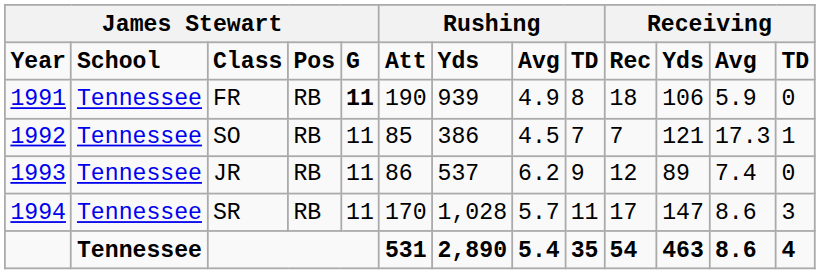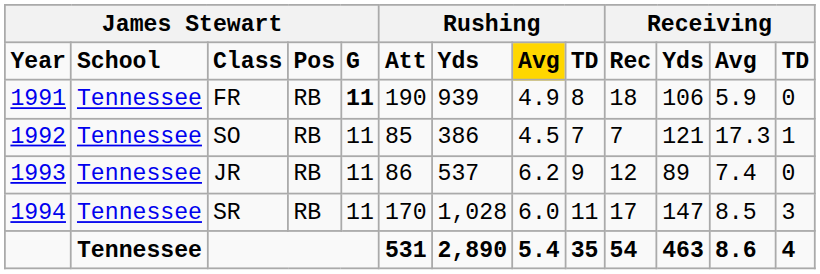(539, 61) no background -> (539, 61) gold background
(539, 212) 5.7 -> (539, 212) 6.0
(736, 212) 8.6 -> (736, 212) 8.5
